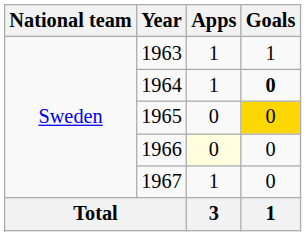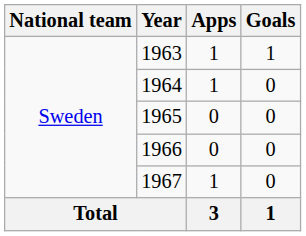(271, 85) bold -> (271, 85) normal
(271, 117) gold background -> (271, 117) no background
(214, 149) lightyellow background -> (214, 149) no background
